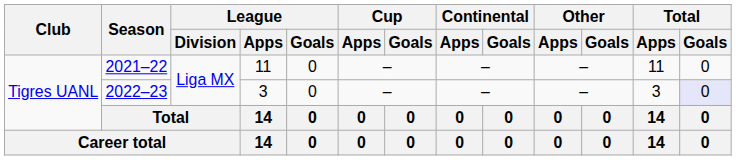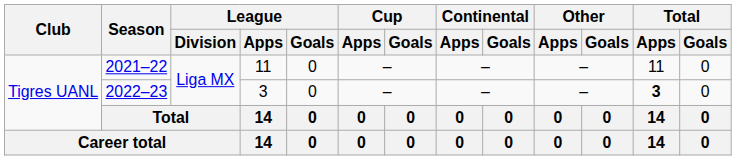(656, 92) normal -> (656, 92) bold
(705, 92) lavender background -> (705, 92) no background
